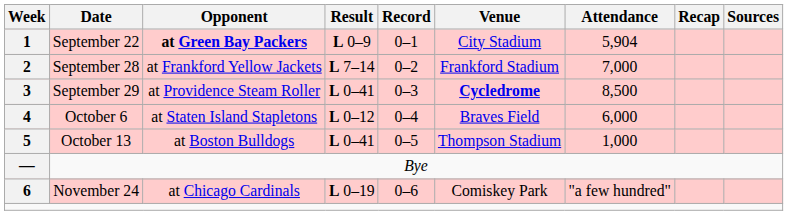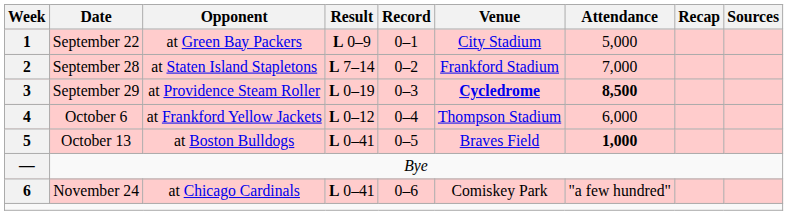(234, 41) bold -> (234, 41) normal
(620, 41) 5,904 -> (620, 41) 5,000
(234, 66) at Frankford Yellow Jackets -> (234, 66) at Staten Island Stapletons
(352, 91) L 0–41 -> (352, 91) L 0–19
(620, 91) normal -> (620, 91) bold
(234, 116) at Staten Island Stapletons -> (234, 116) at Frankford Yellow Jackets
(500, 116) Braves Field -> (500, 116) Thompson Stadium
(500, 141) Thompson Stadium -> (500, 141) Braves Field
(620, 141) normal -> (620, 141) bold
(352, 191) L 0–19 -> (352, 191) L 0–41
